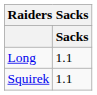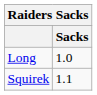(64, 57) 1.1 -> (64, 57) 1.0
